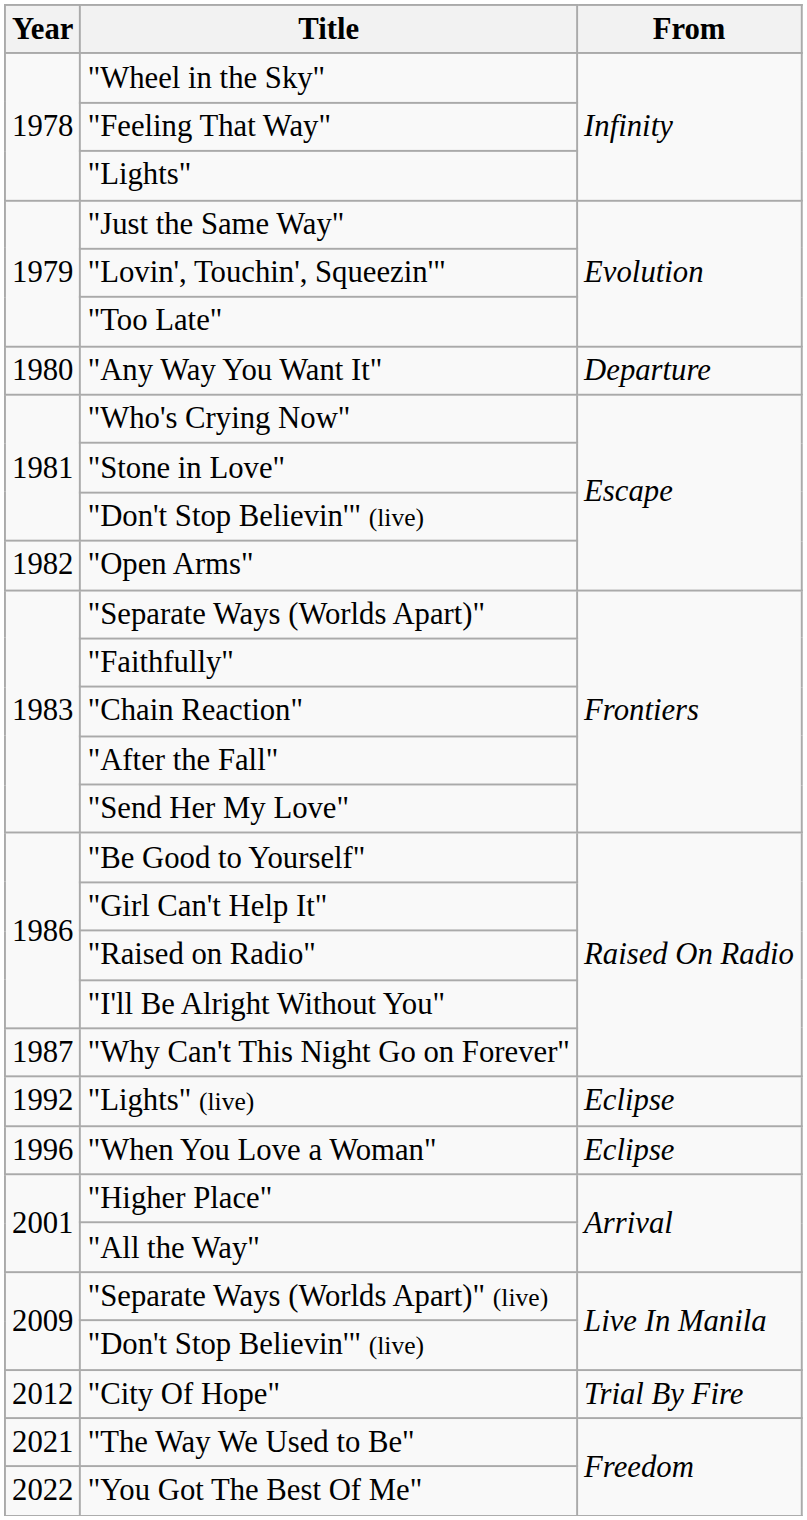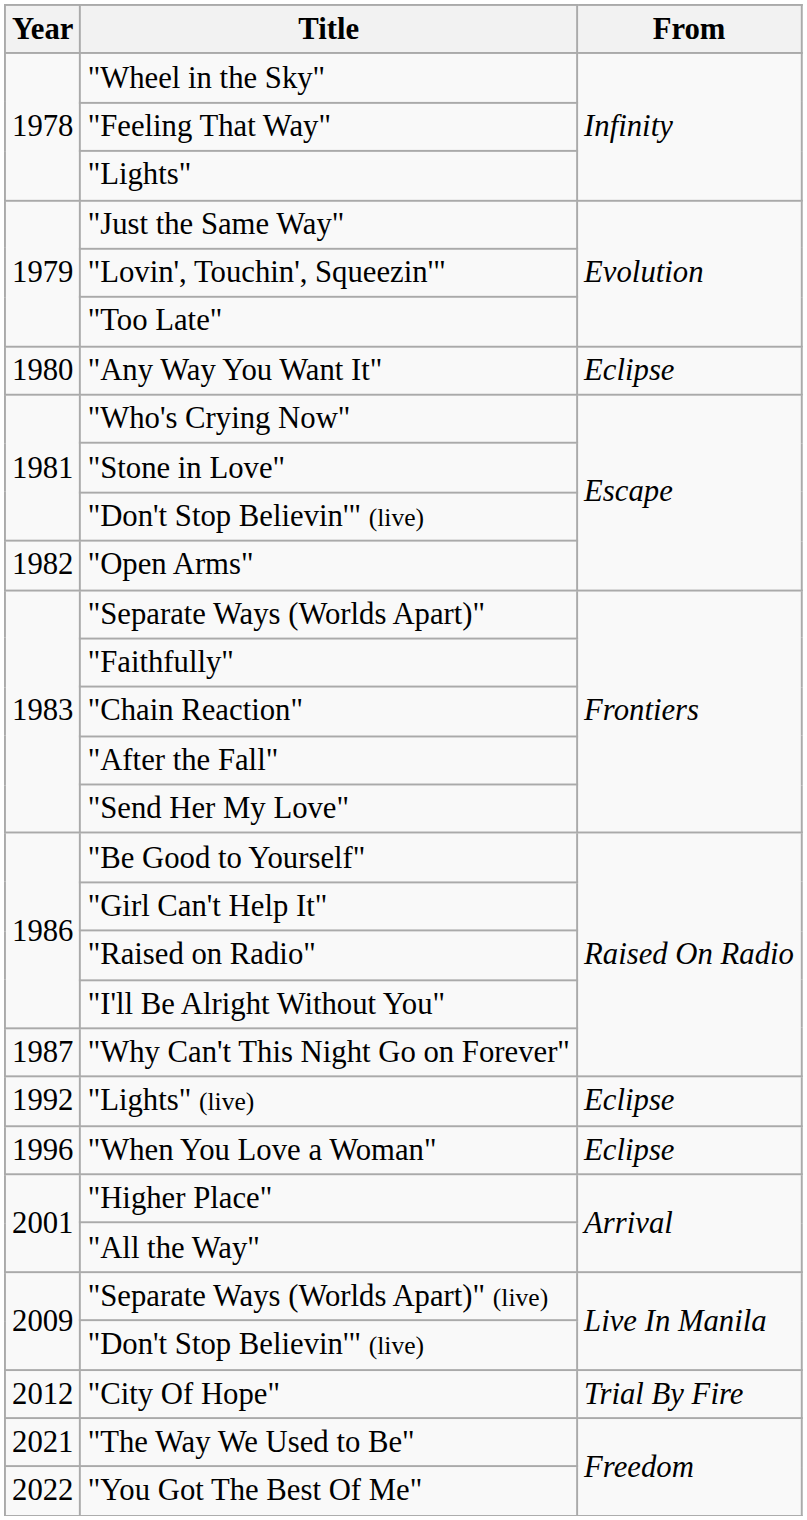(648, 369) Departure -> (629, 369) Eclipse
